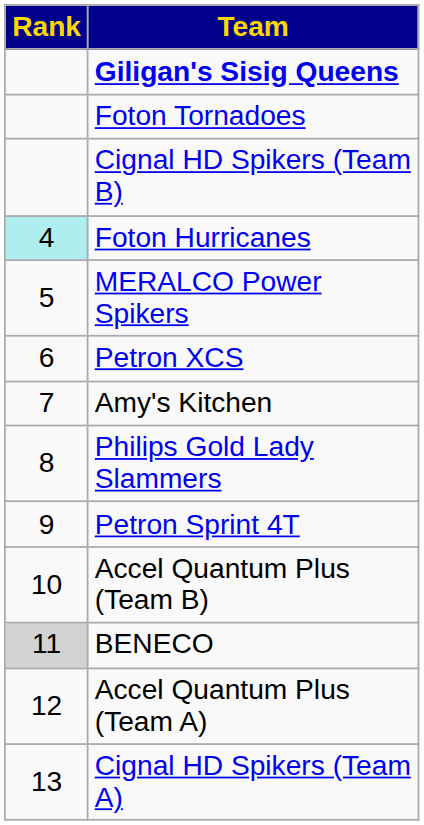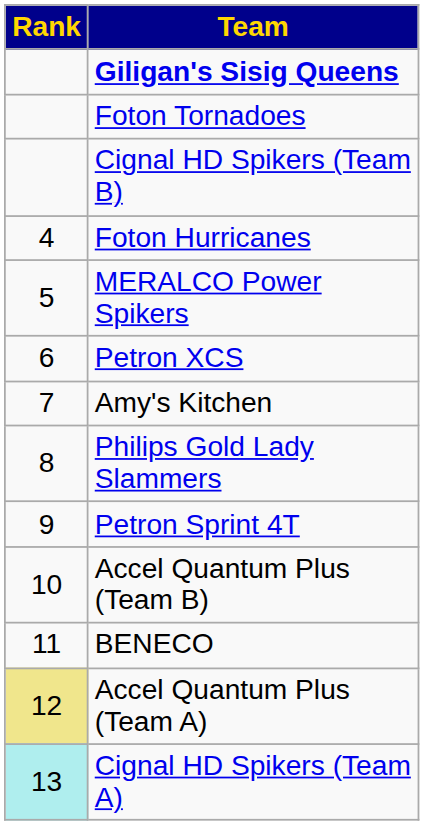(47, 237) paleturquoise background -> (47, 237) no background
(47, 644) lightgrey background -> (47, 644) no background
(47, 705) no background -> (47, 705) khaki background
(47, 781) no background -> (47, 781) paleturquoise background
